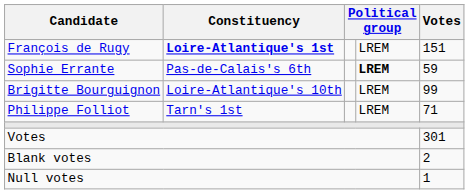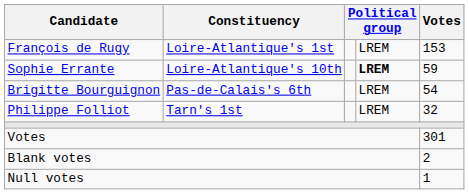(250, 50) bold -> (250, 50) normal
(434, 50) 151 -> (434, 50) 153
(239, 71) Pas-de-Calais's 6th -> (254, 71) Loire-Atlantique's 10th
(254, 91) Loire-Atlantique's 10th -> (239, 91) Pas-de-Calais's 6th
(430, 91) 99 -> (430, 91) 54
(430, 112) 71 -> (430, 112) 32
